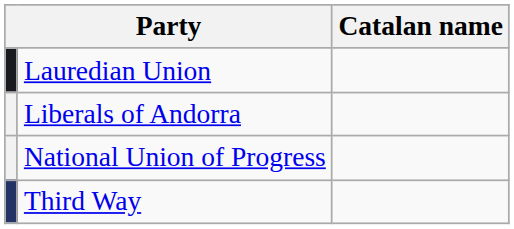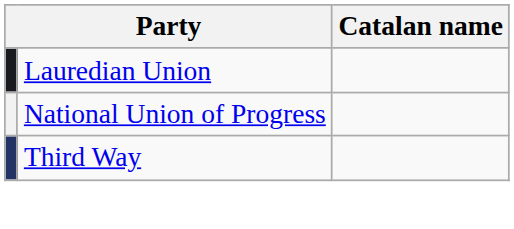- row: (132, 113)
